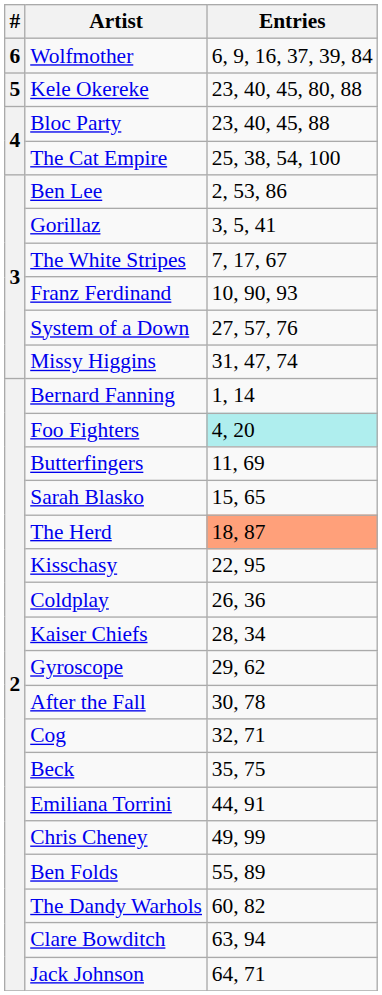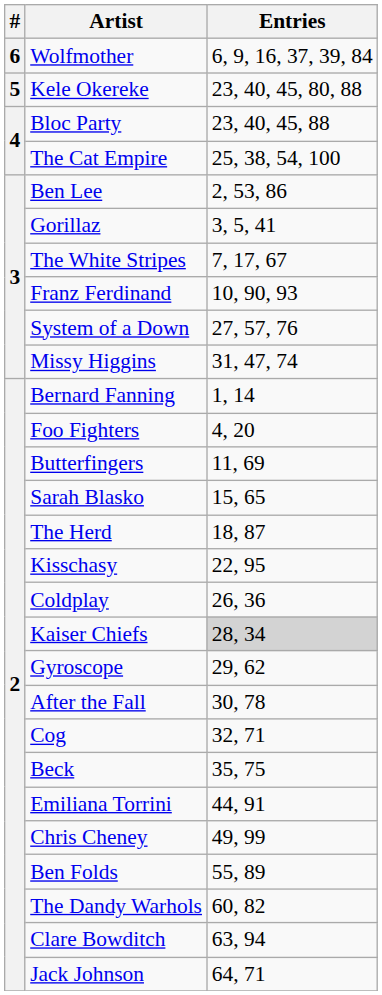(233, 429) paleturquoise background -> (233, 429) no background
(239, 531) lightsalmon background -> (239, 531) no background
(239, 633) no background -> (239, 633) lightgrey background
